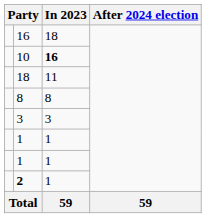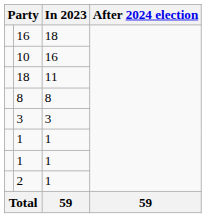(51, 56) bold -> (51, 56) normal
(20, 181) bold -> (20, 181) normal
